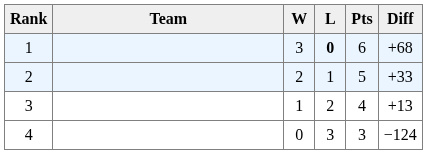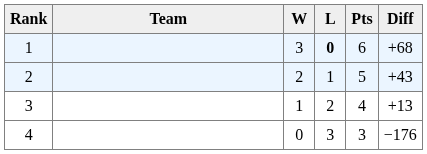(400, 76) +33 -> (400, 76) +43
(400, 134) −124 -> (400, 134) −176
